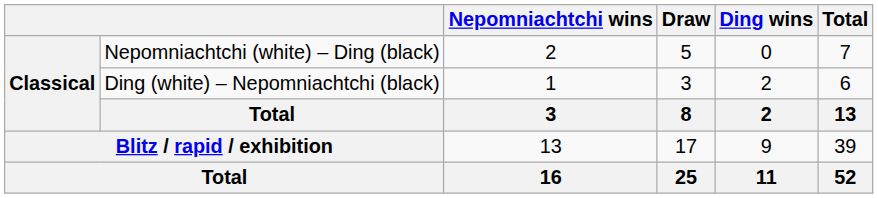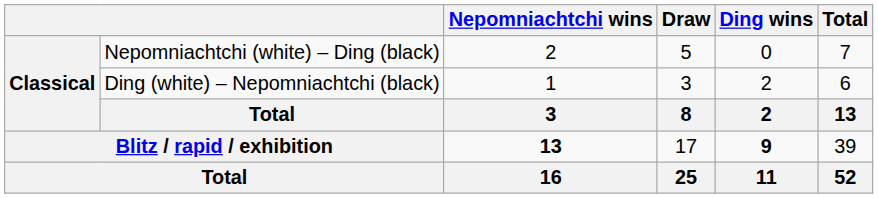(551, 146) normal -> (551, 146) bold
(766, 146) normal -> (766, 146) bold
